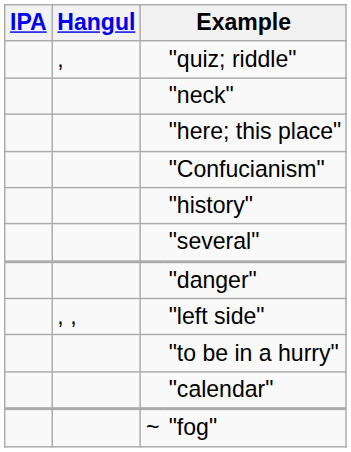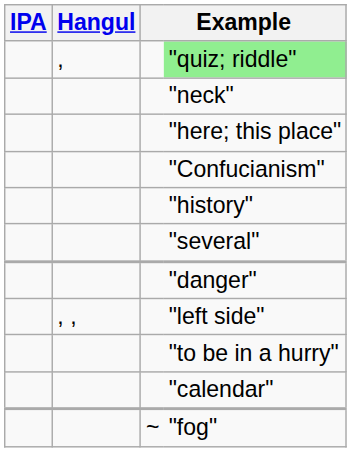(233, 59) no background -> (233, 59) lightgreen background
